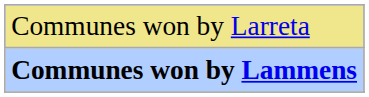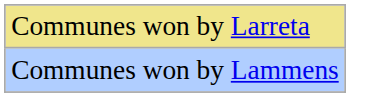(184, 69) bold -> (175, 69) normal
